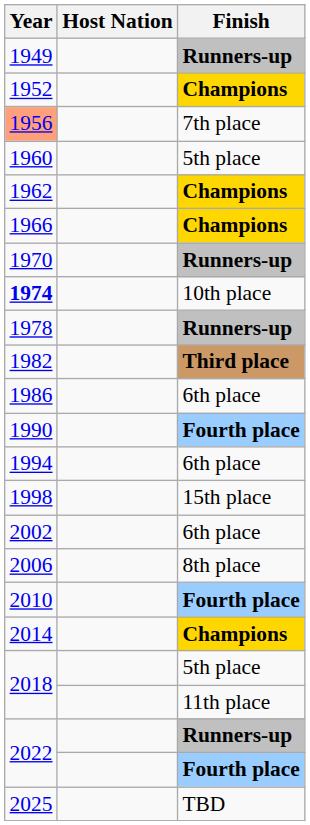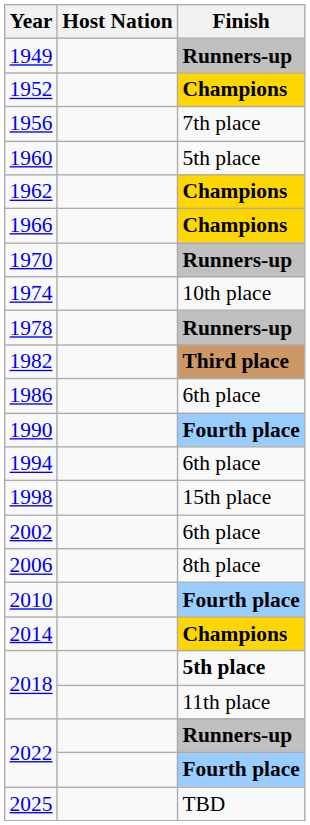(31, 123) lightsalmon background -> (31, 123) no background
(31, 293) bold -> (31, 293) normal
(221, 667) normal -> (224, 667) bold
